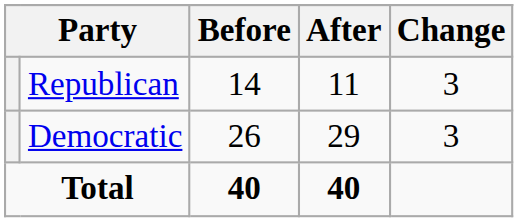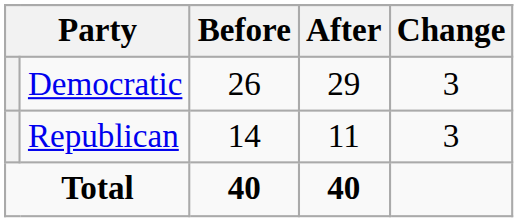rows swapped: (105, 135) <-> (103, 83)
